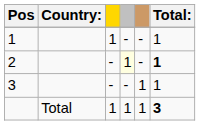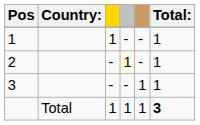(157, 62) bold -> (157, 62) normal
